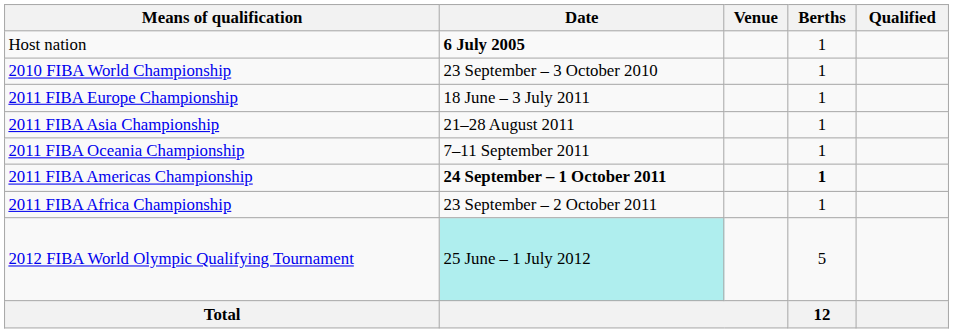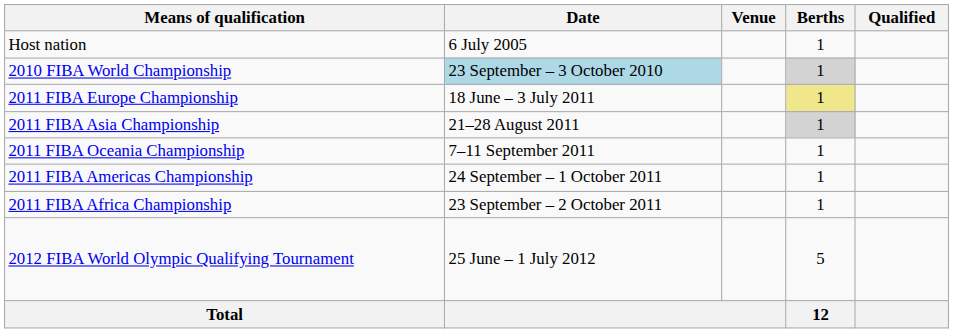(484, 44) bold -> (488, 44) normal
(551, 71) no background -> (556, 71) lightblue background
(822, 71) no background -> (821, 71) lightgrey background
(822, 97) no background -> (821, 97) khaki background
(822, 124) no background -> (821, 124) lightgrey background
(555, 177) bold -> (555, 177) normal
(822, 177) bold -> (821, 177) normal
(517, 259) paleturquoise background -> (522, 259) no background
